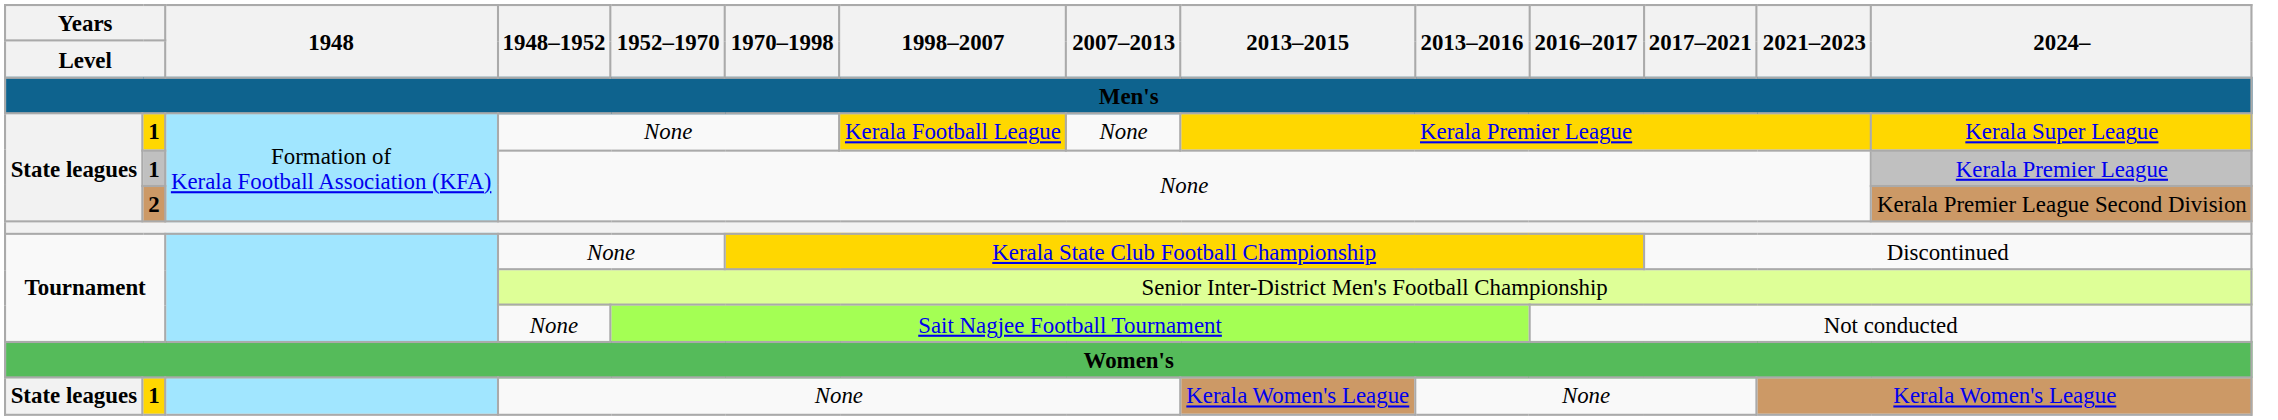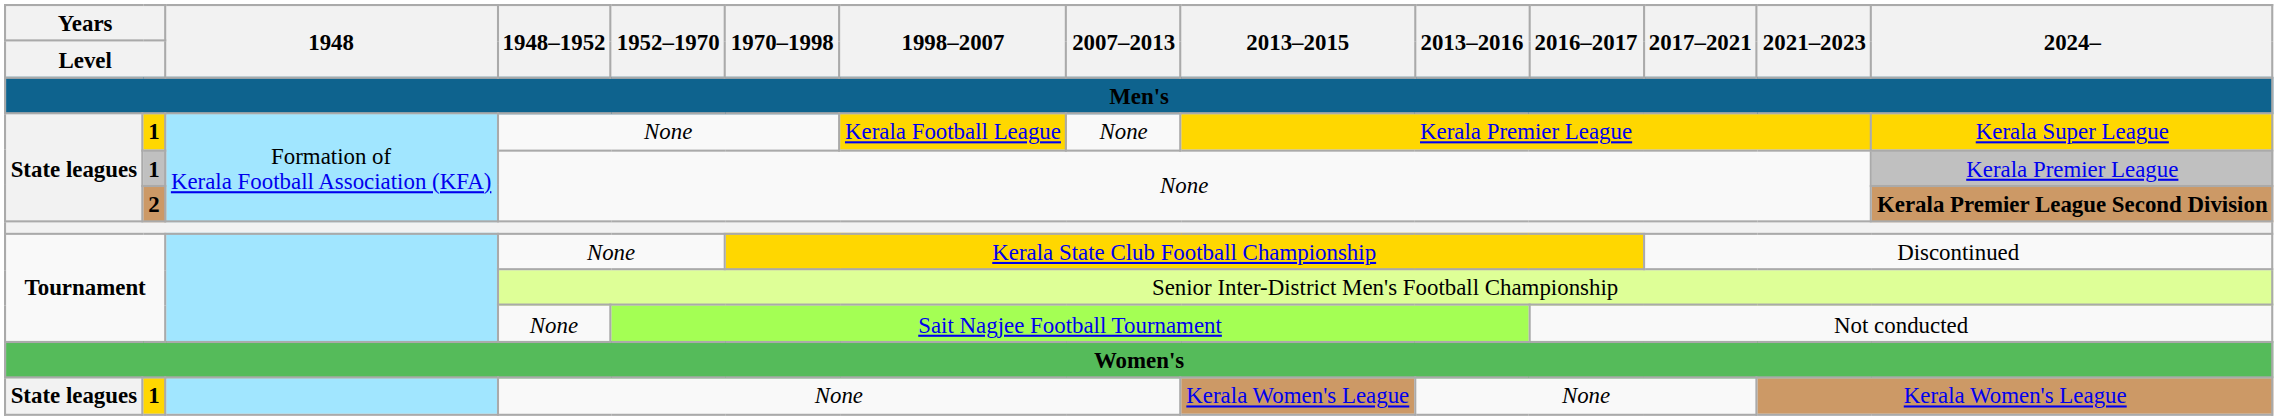(2062, 204) normal -> (2072, 204) bold
